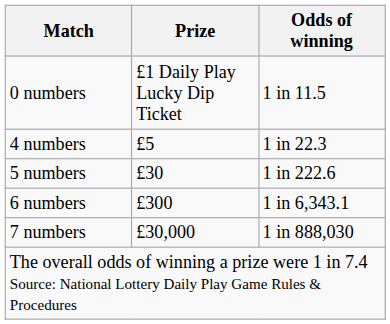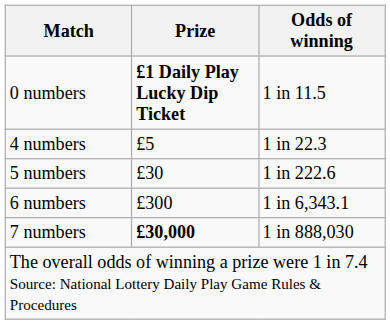(186, 92) normal -> (188, 92) bold
(166, 232) normal -> (166, 232) bold
